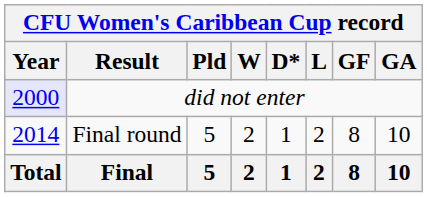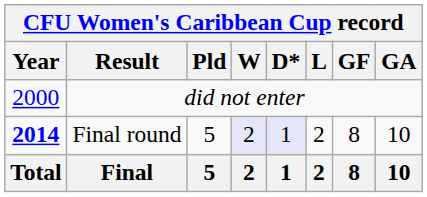(36, 97) lavender background -> (36, 97) no background
(36, 135) normal -> (36, 135) bold
(249, 135) no background -> (249, 135) lavender background
(286, 135) no background -> (286, 135) lavender background
